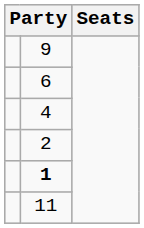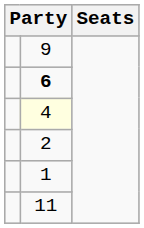(46, 83) normal -> (46, 83) bold
(46, 114) no background -> (46, 114) lightyellow background
(46, 176) bold -> (46, 176) normal
